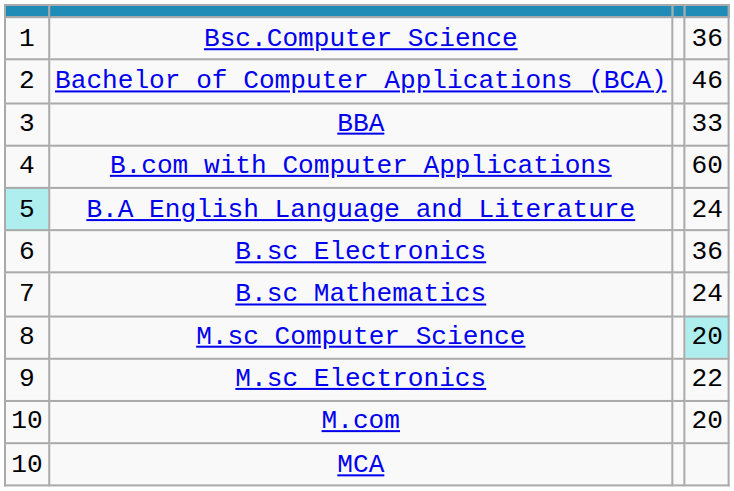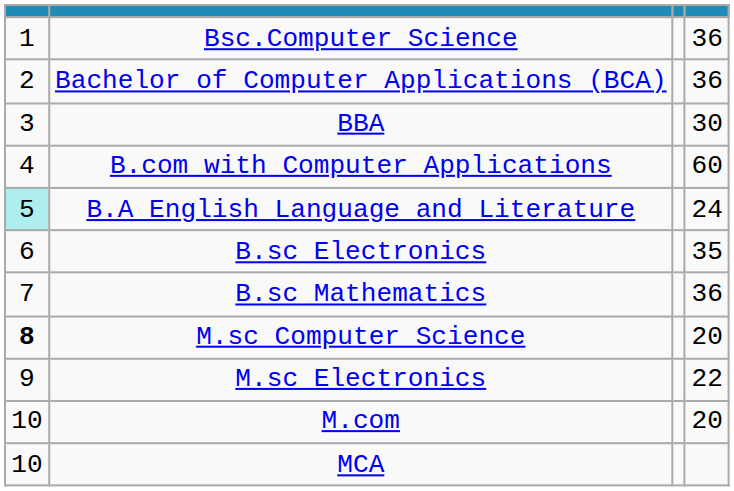(707, 81) 46 -> (707, 81) 36
(707, 124) 33 -> (707, 124) 30
(707, 252) 36 -> (707, 252) 35
(707, 294) 24 -> (707, 294) 36
(27, 337) normal -> (27, 337) bold
(707, 337) paleturquoise background -> (707, 337) no background
